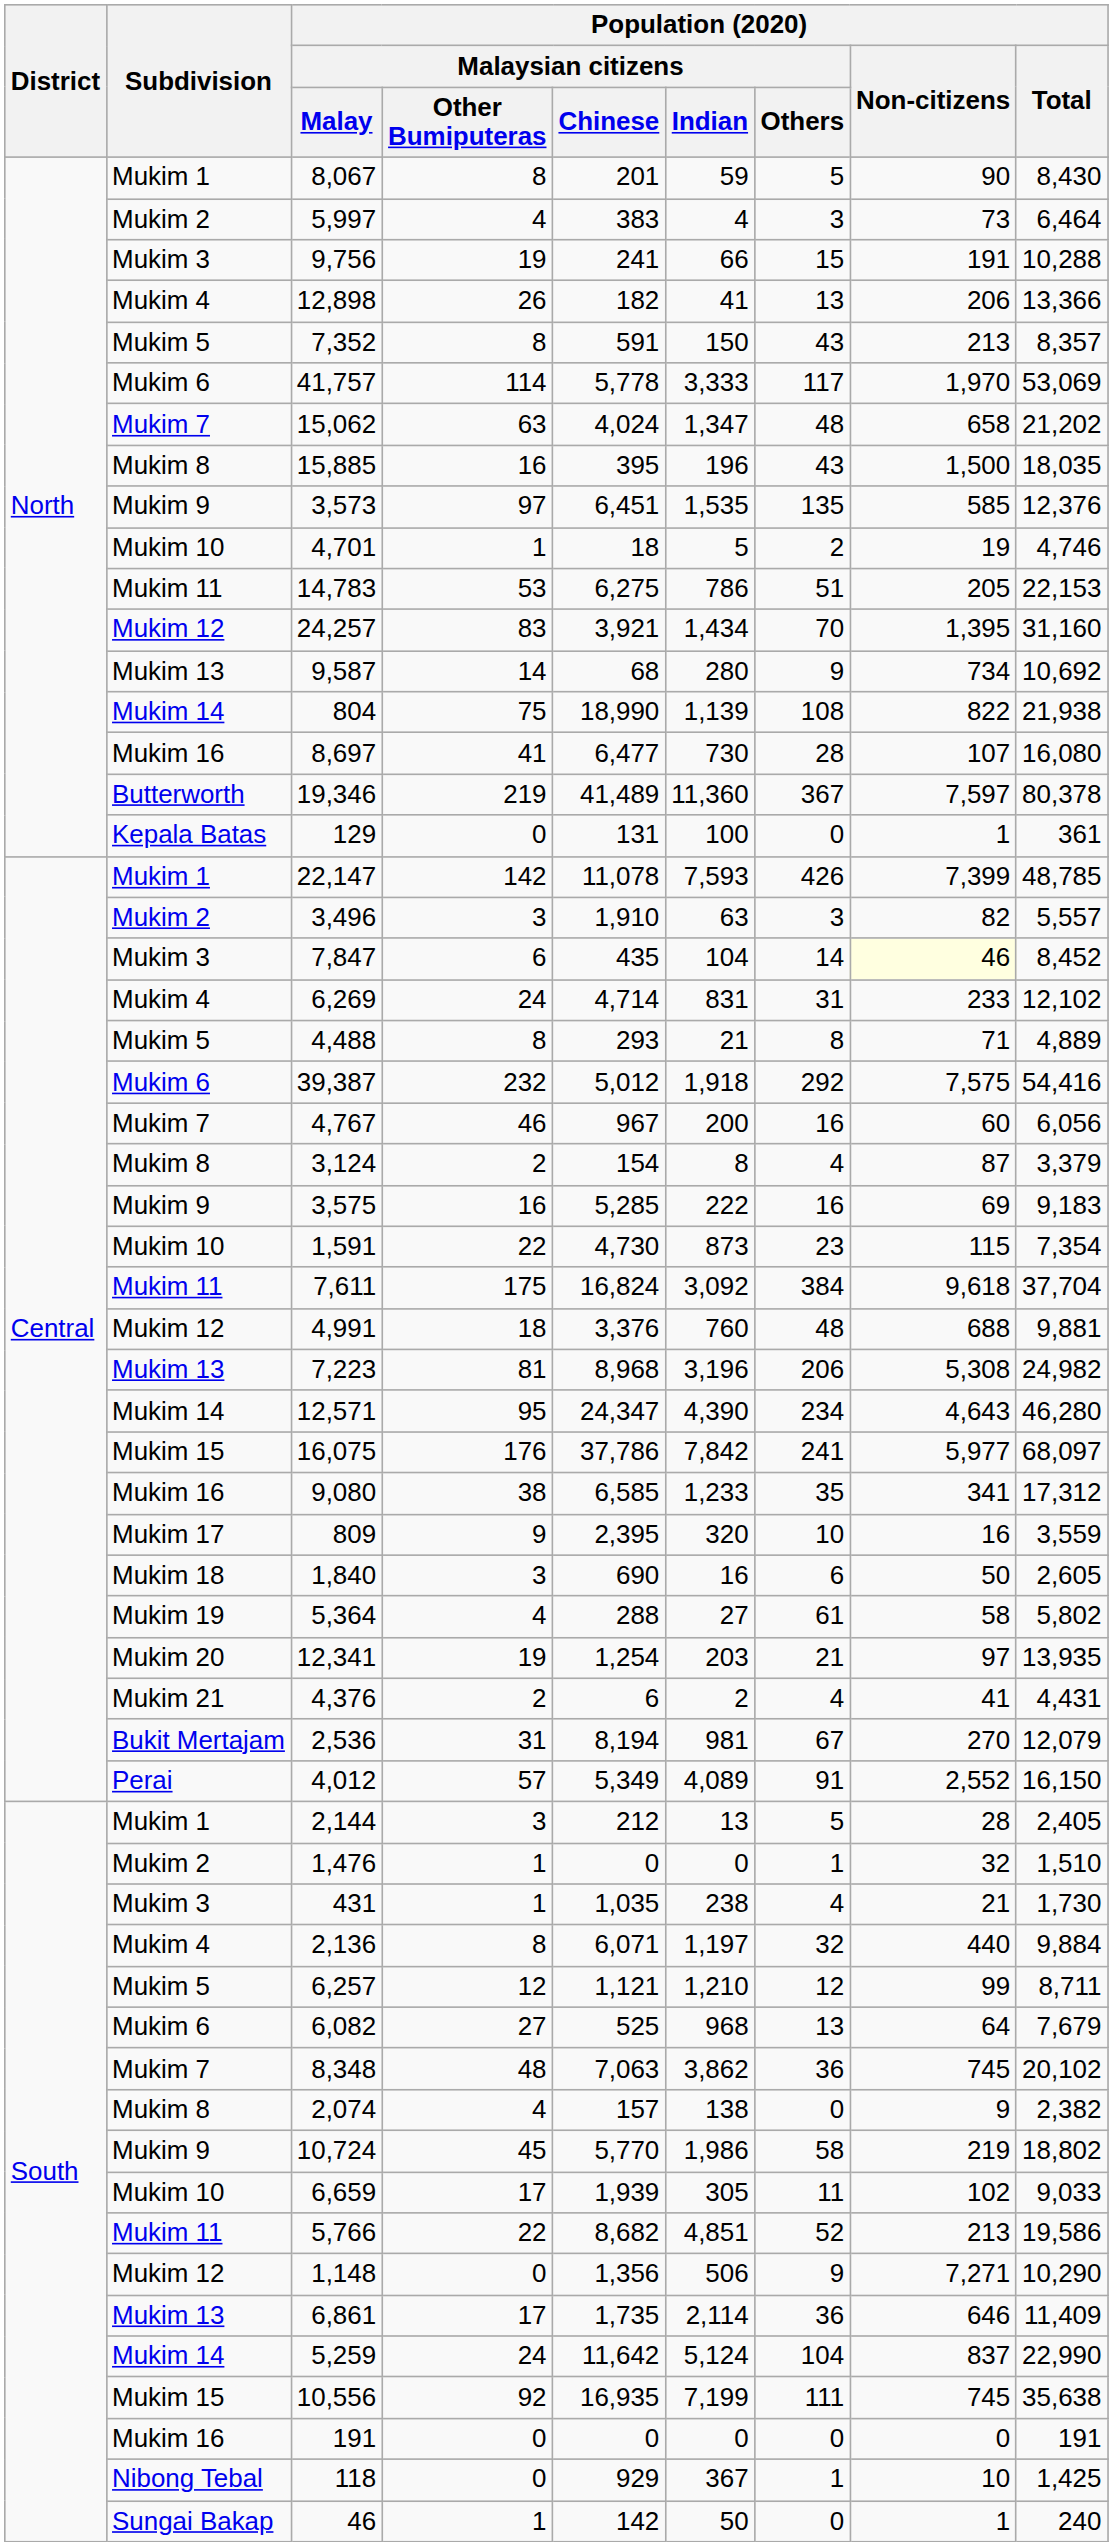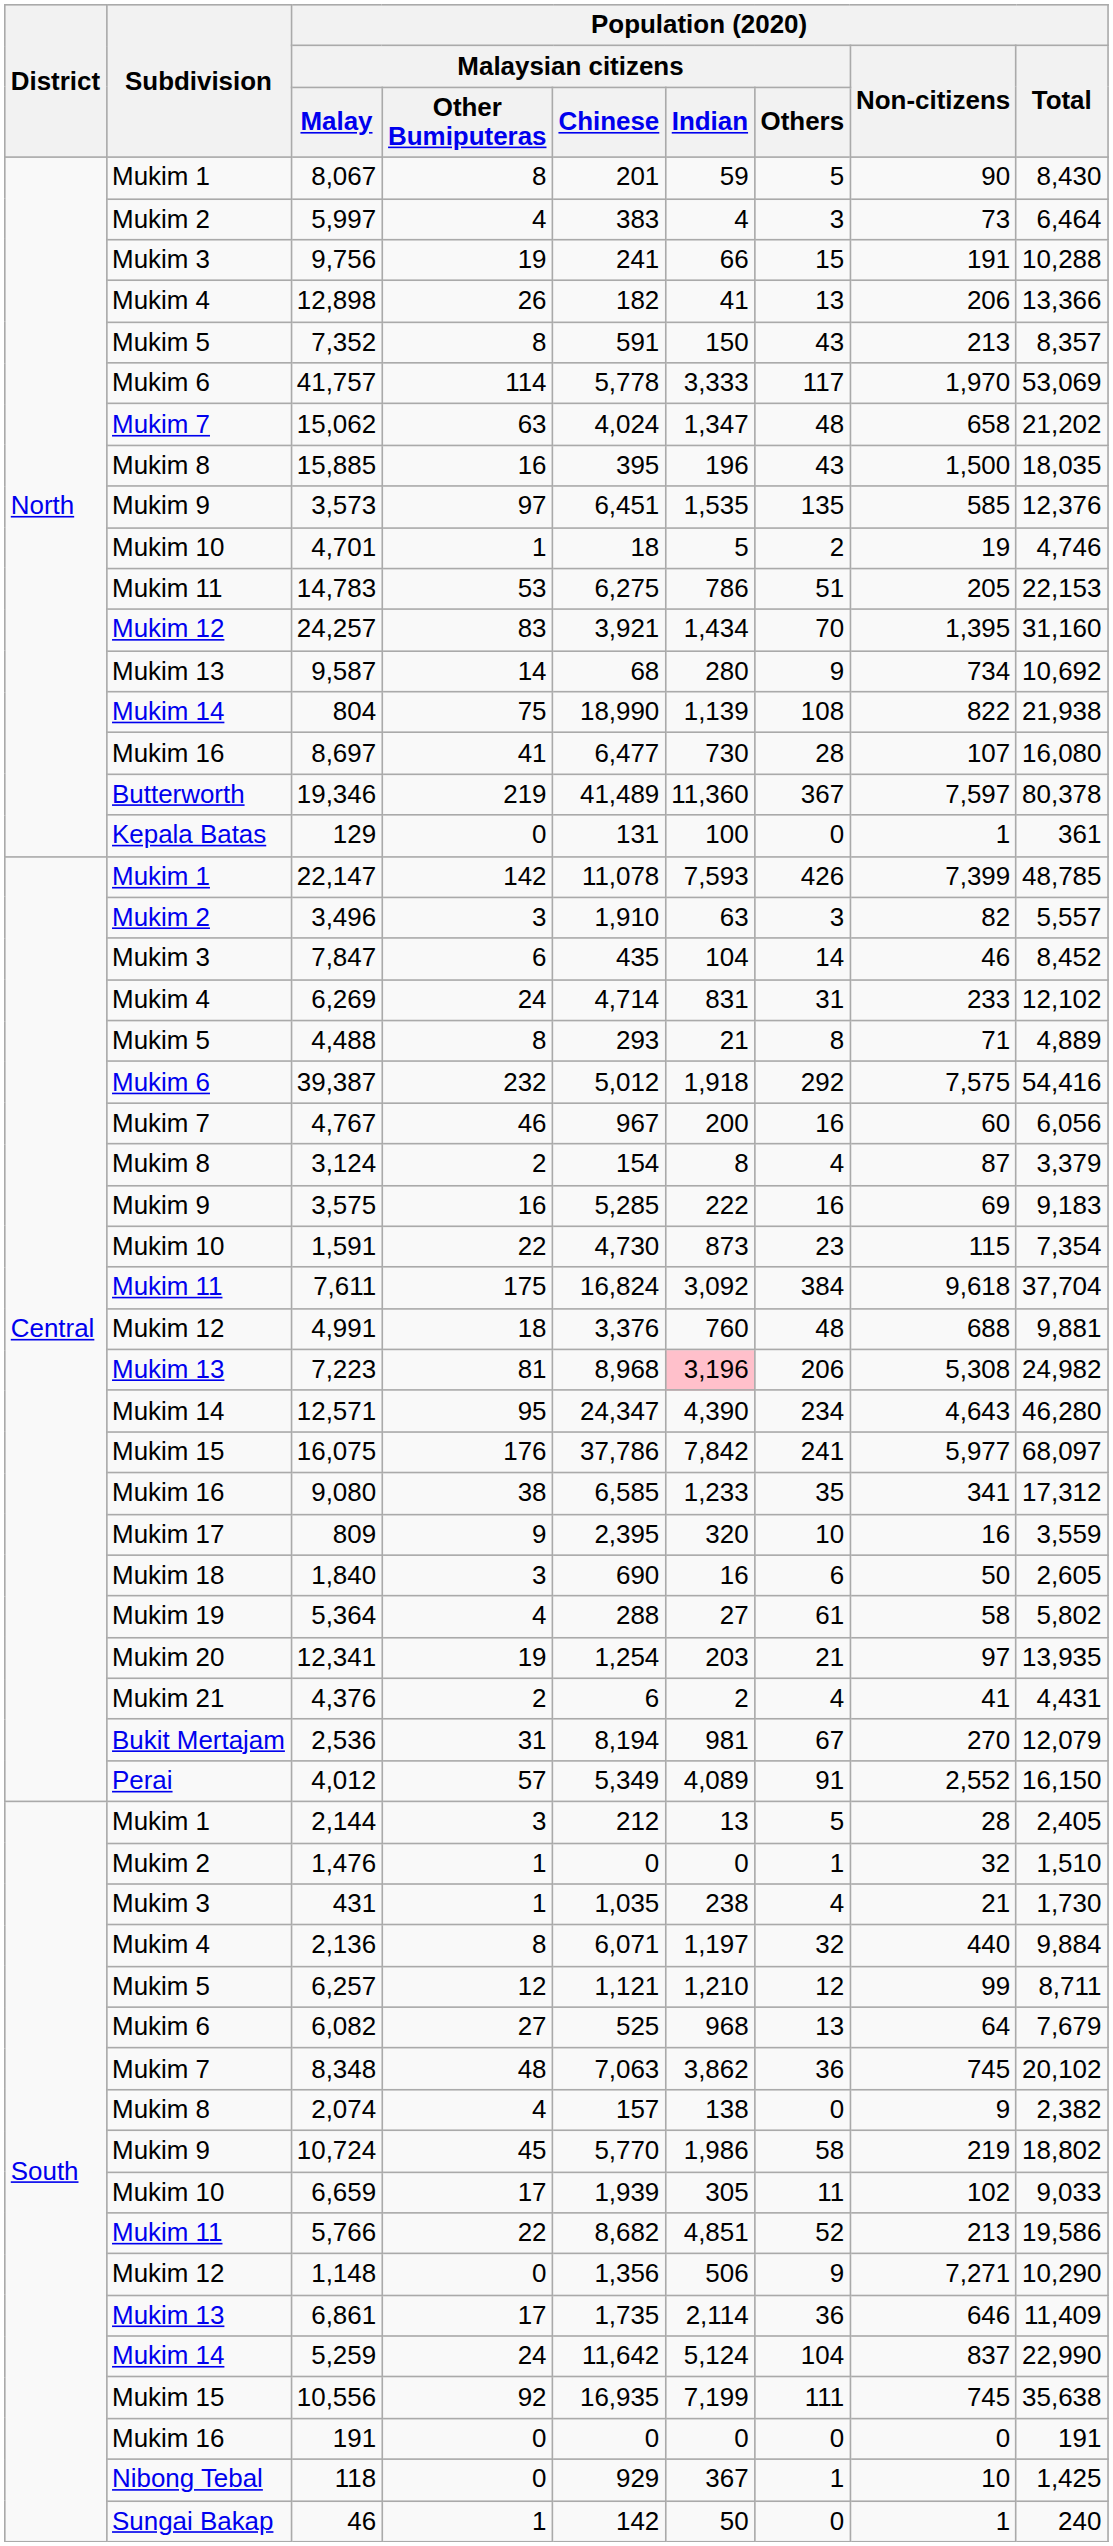(996, 958) lightyellow background -> (996, 958) no background
(716, 1369) no background -> (716, 1369) pink background
